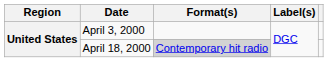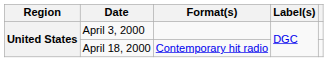(212, 48) lightgrey background -> (212, 48) no background
